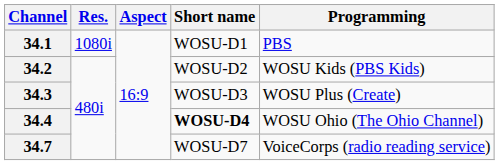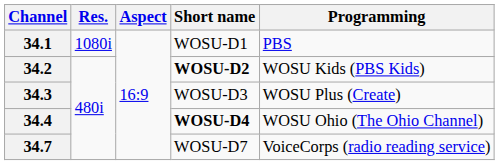(211, 69) normal -> (212, 69) bold
